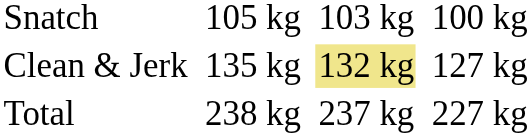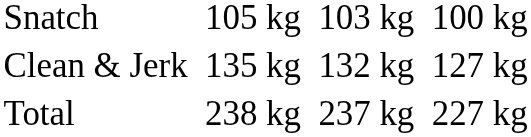(366, 65) khaki background -> (366, 65) no background
